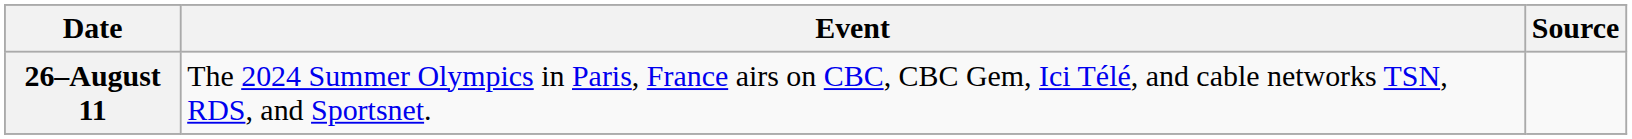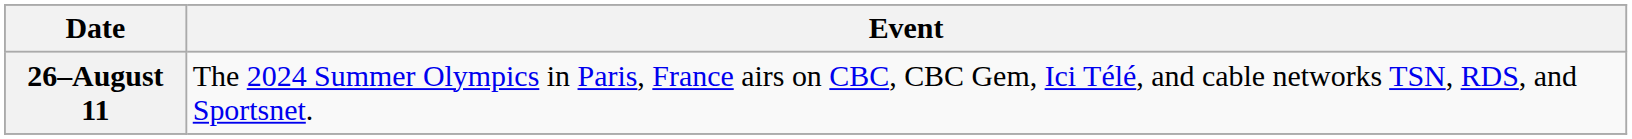- column: (1576, 28)
